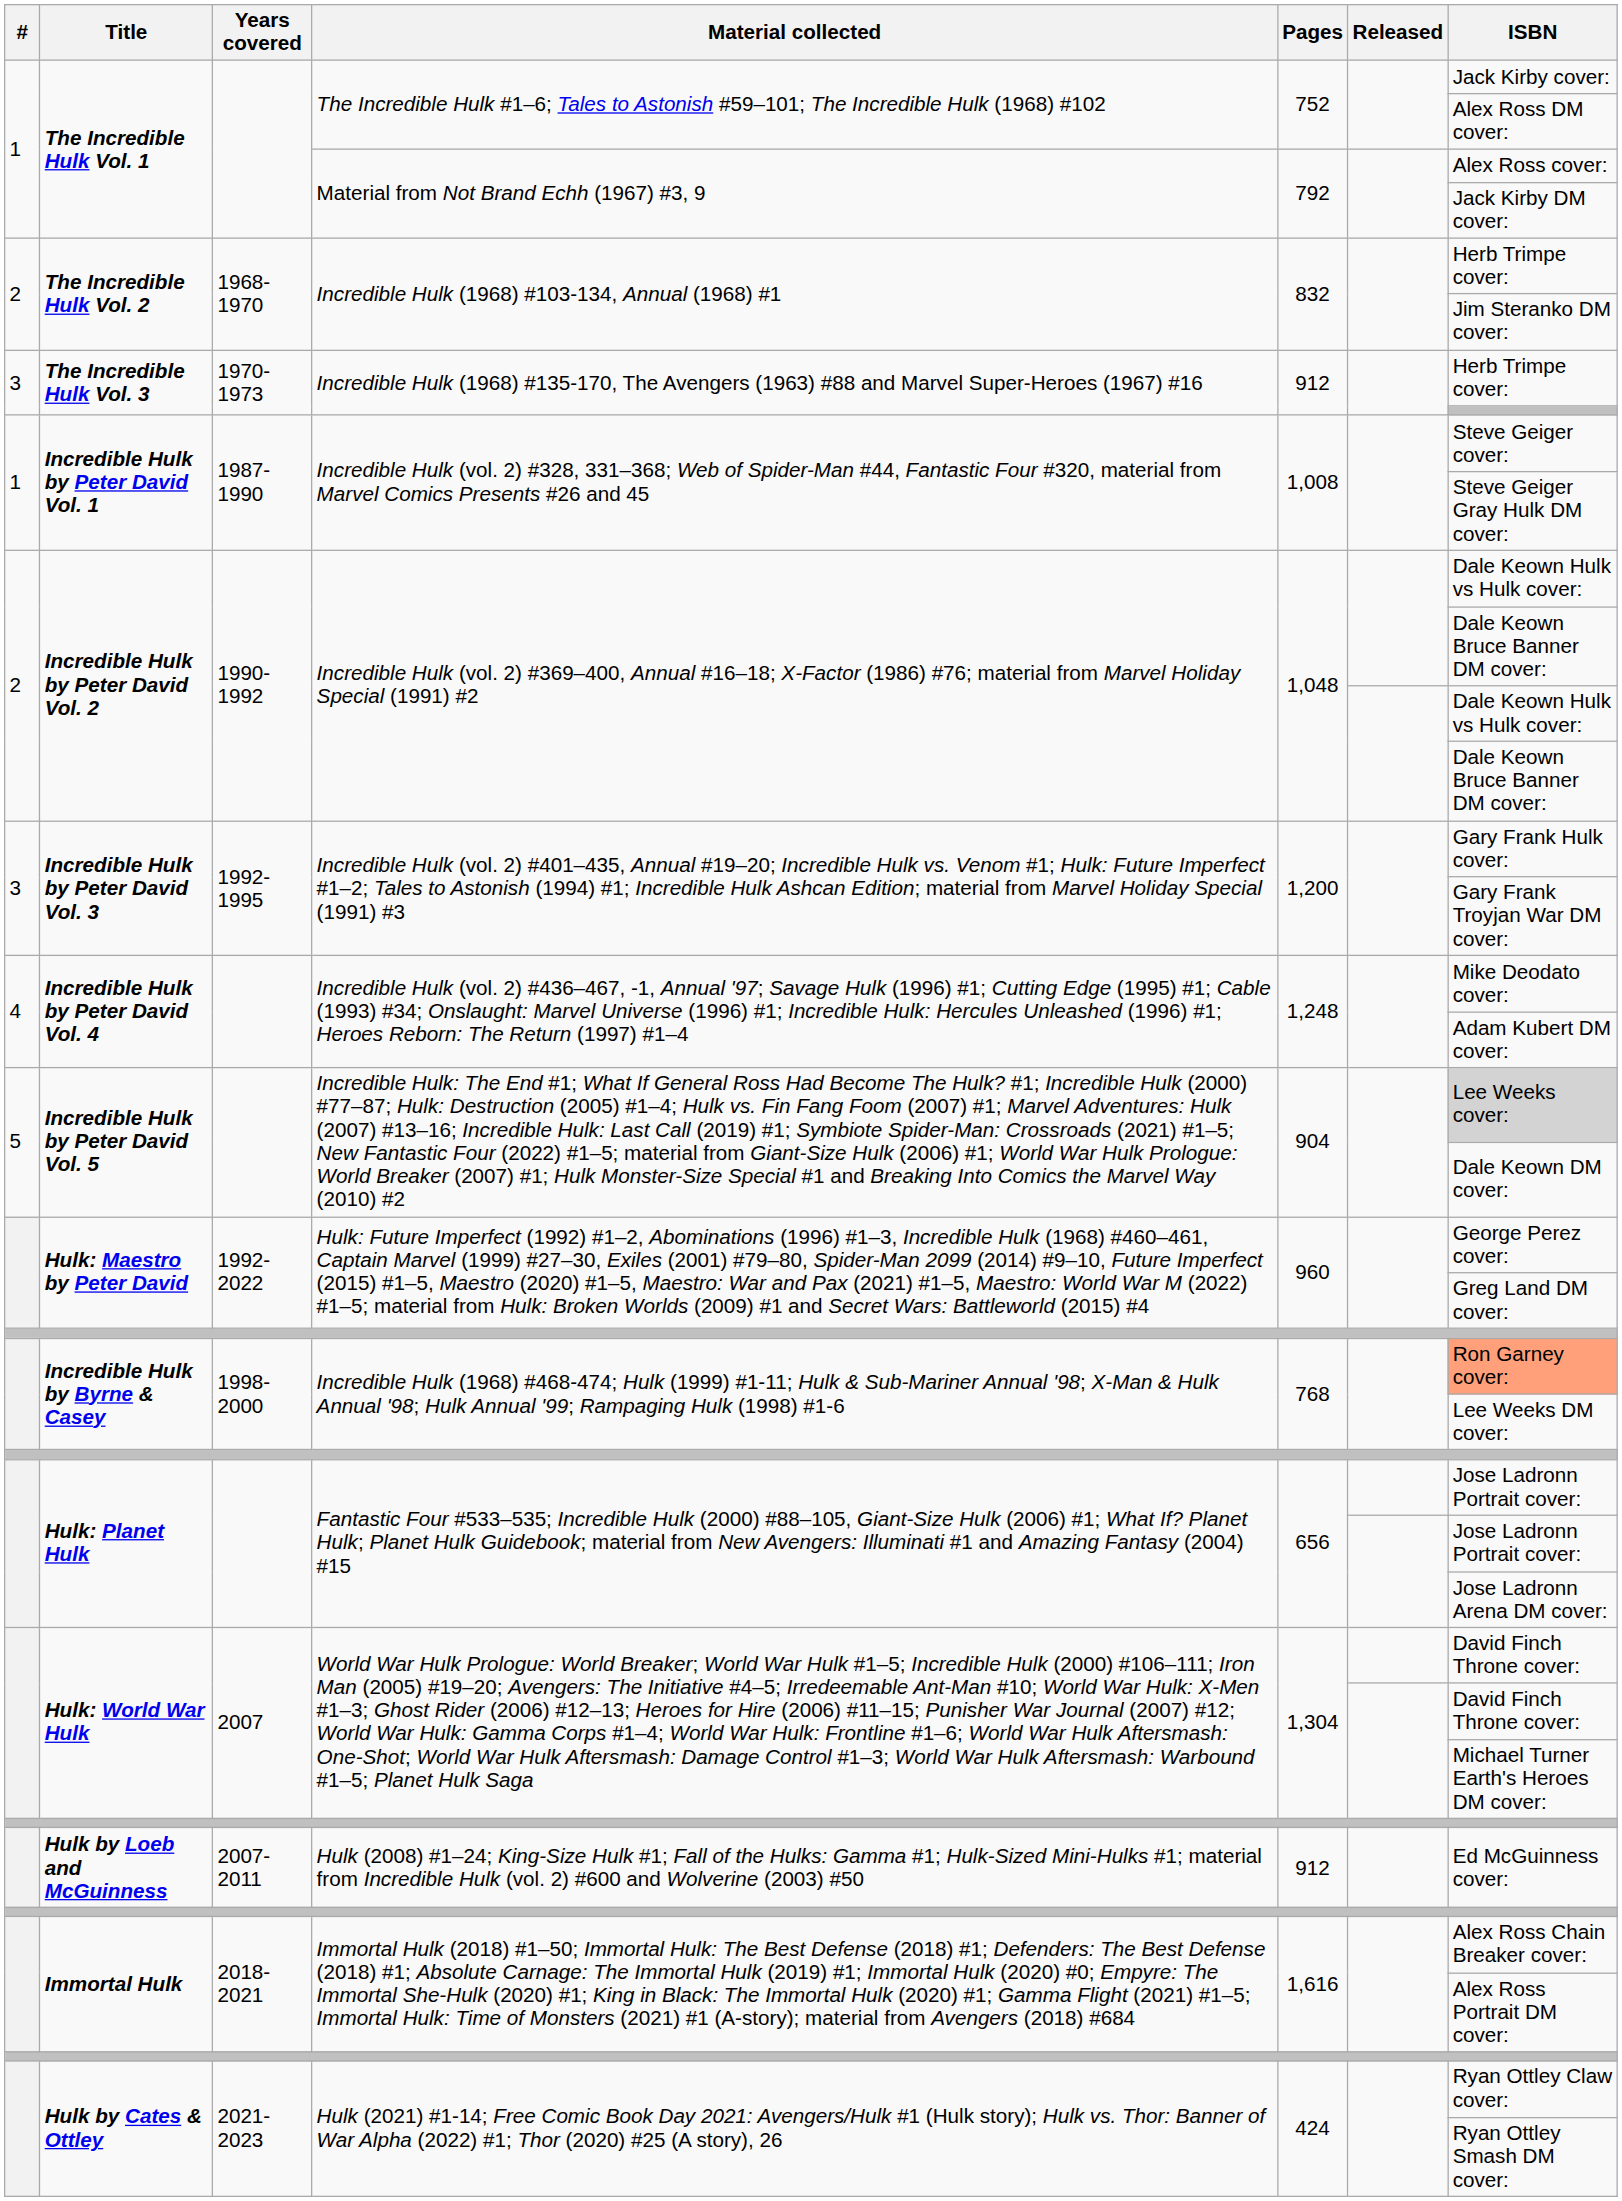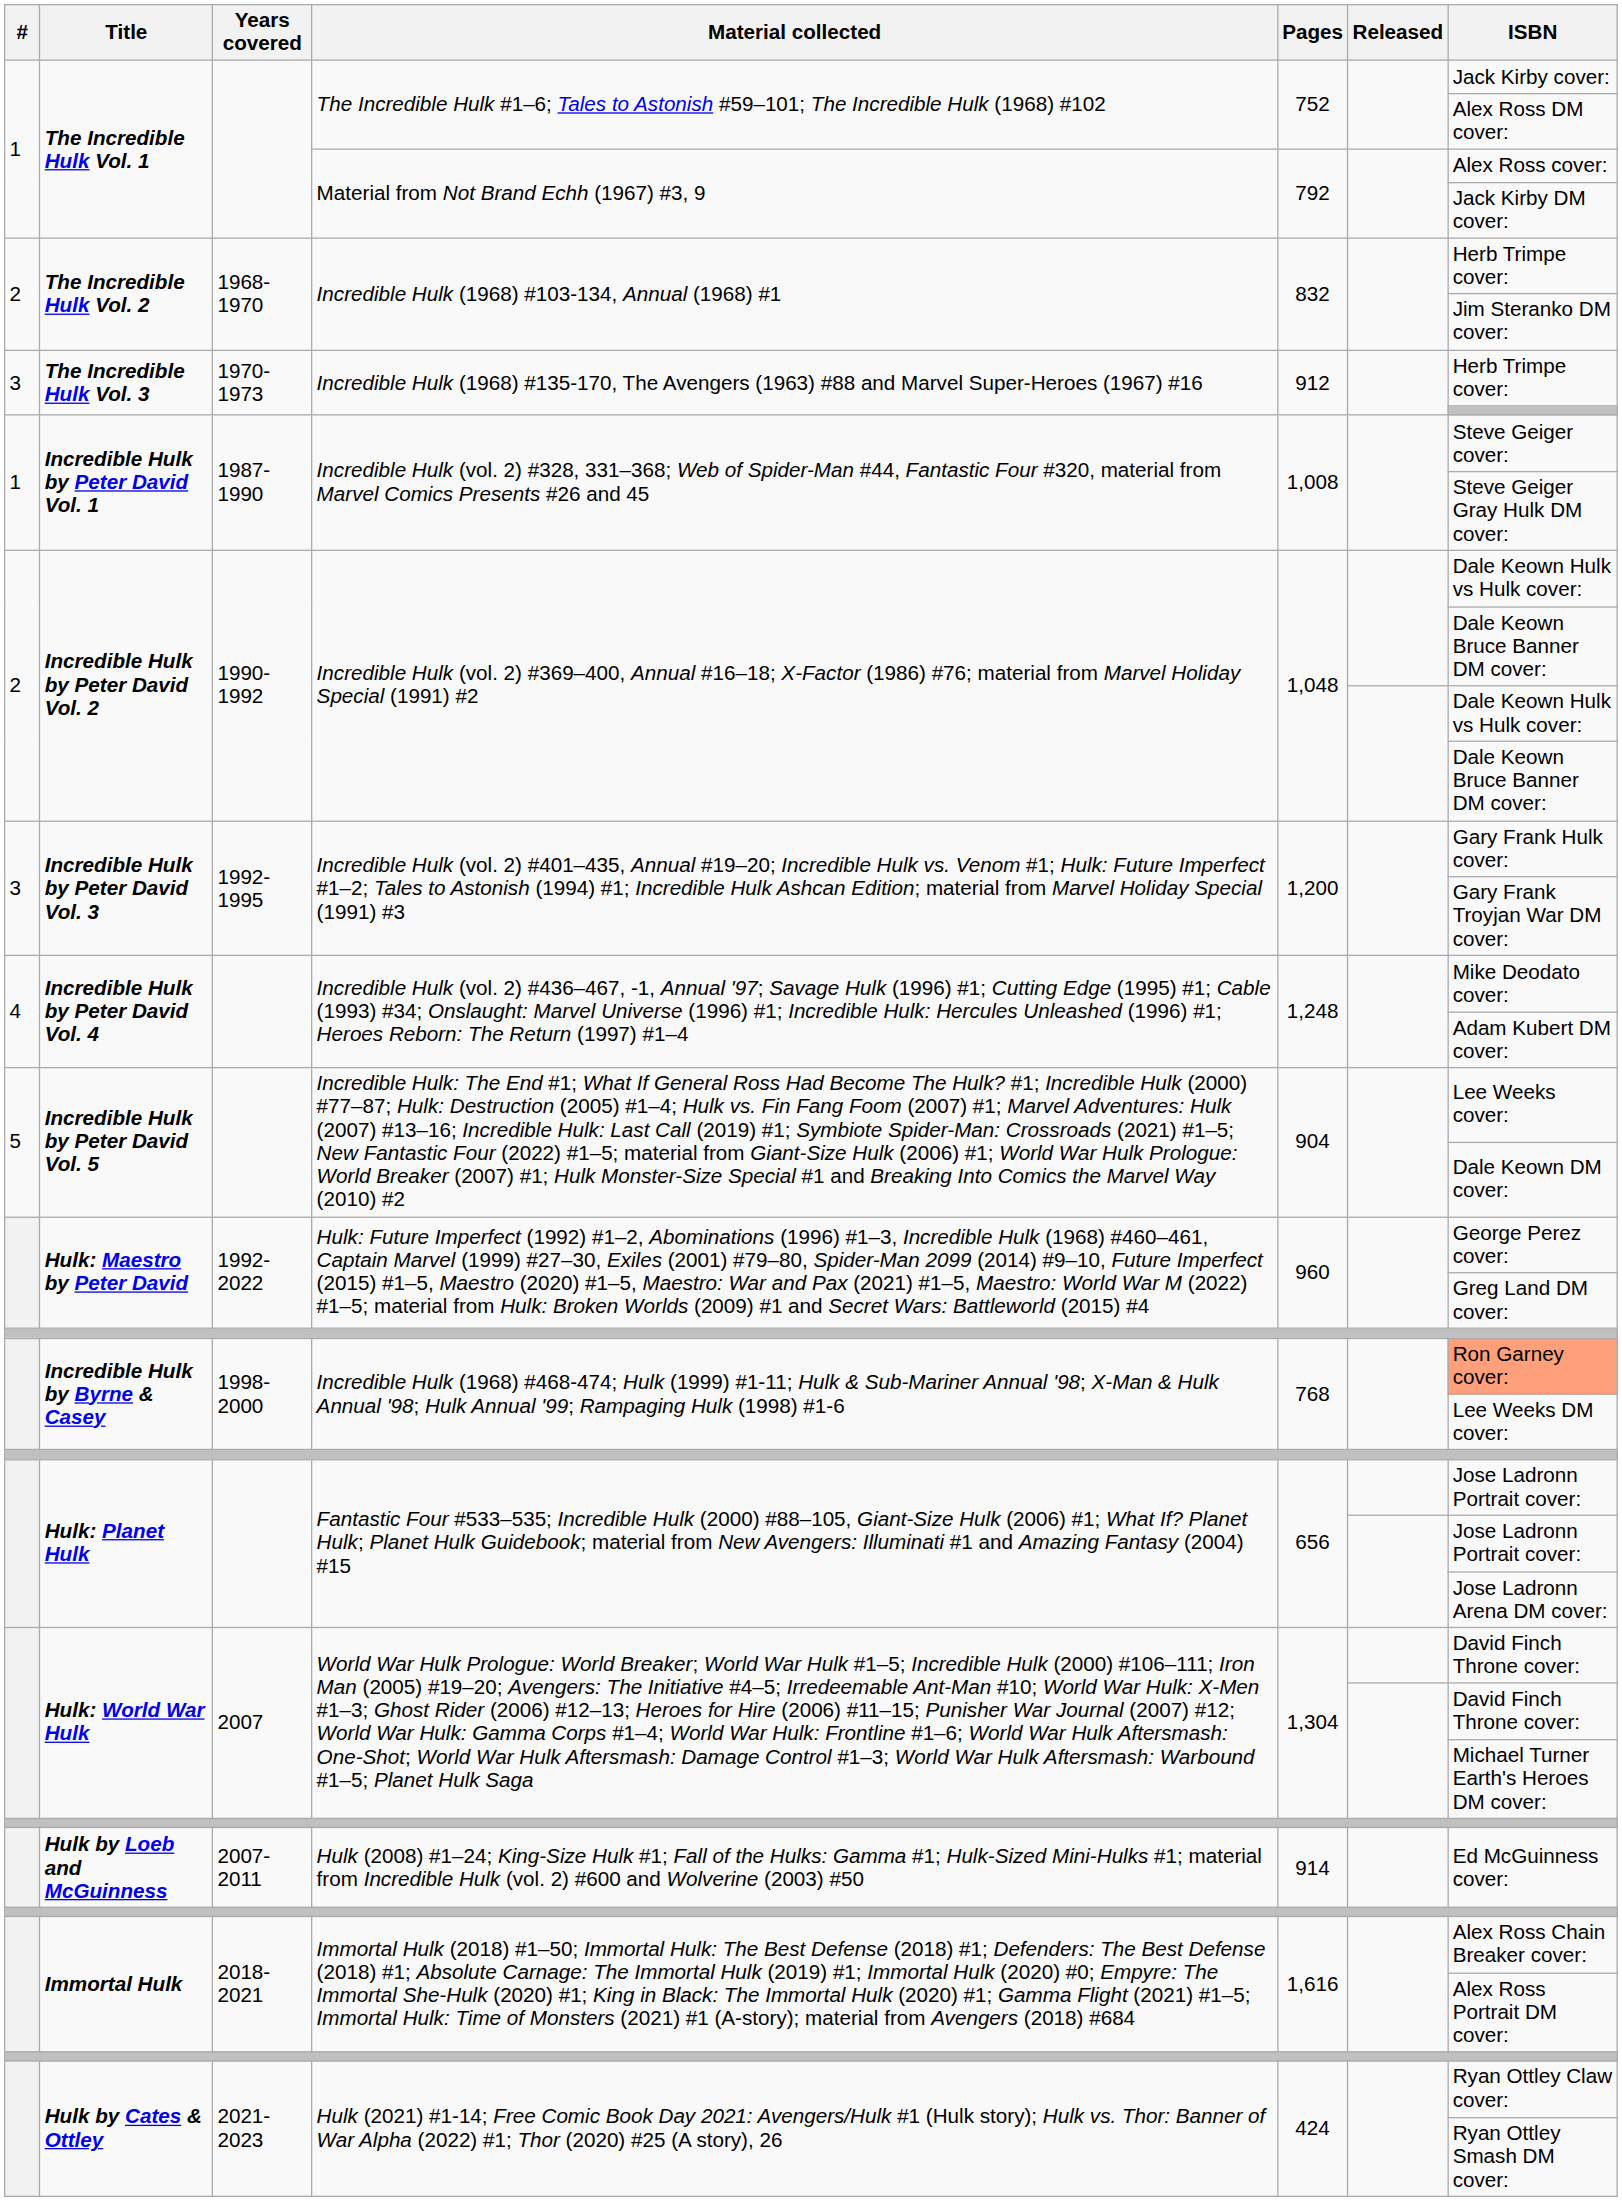(1504, 1104) lightgrey background -> (1504, 1104) no background
(1313, 1867) 912 -> (1313, 1867) 914
